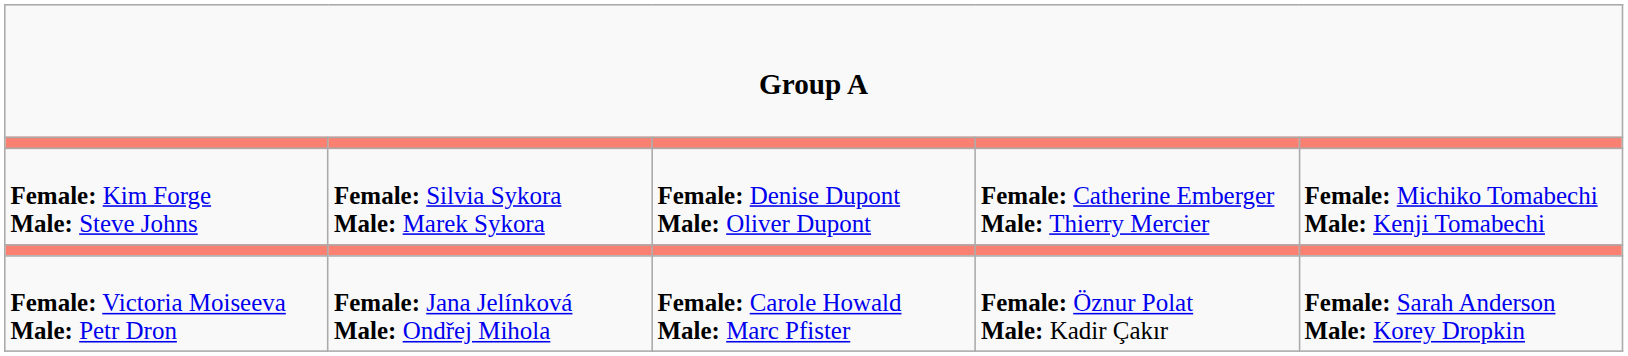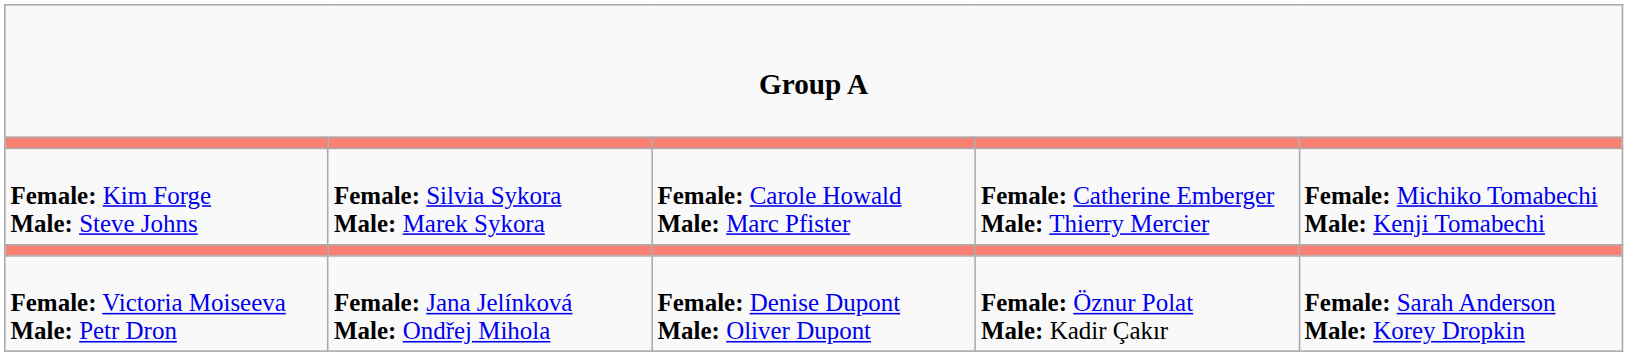(779, 210) Female: Denise Dupont Male: Oliver Dupont -> (780, 210) Female: Carole Howald Male: Marc Pfister
(780, 317) Female: Carole Howald Male: Marc Pfister -> (779, 317) Female: Denise Dupont Male: Oliver Dupont
